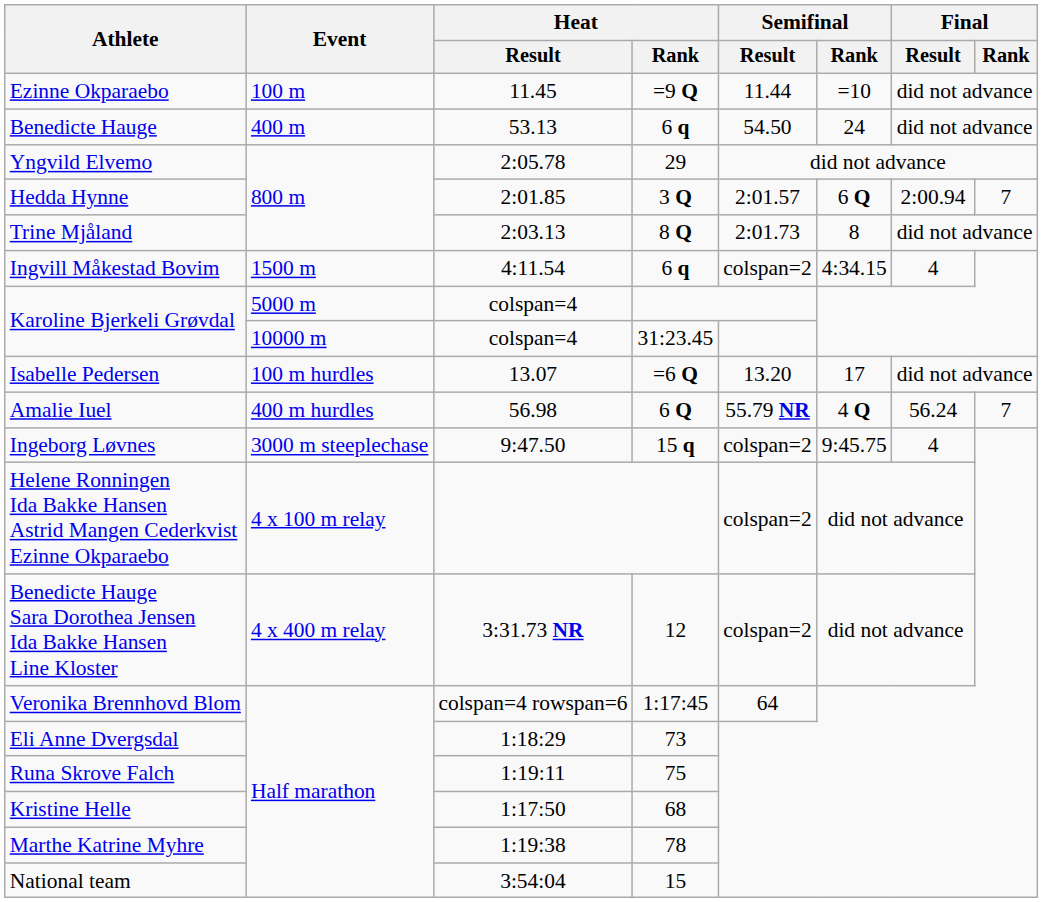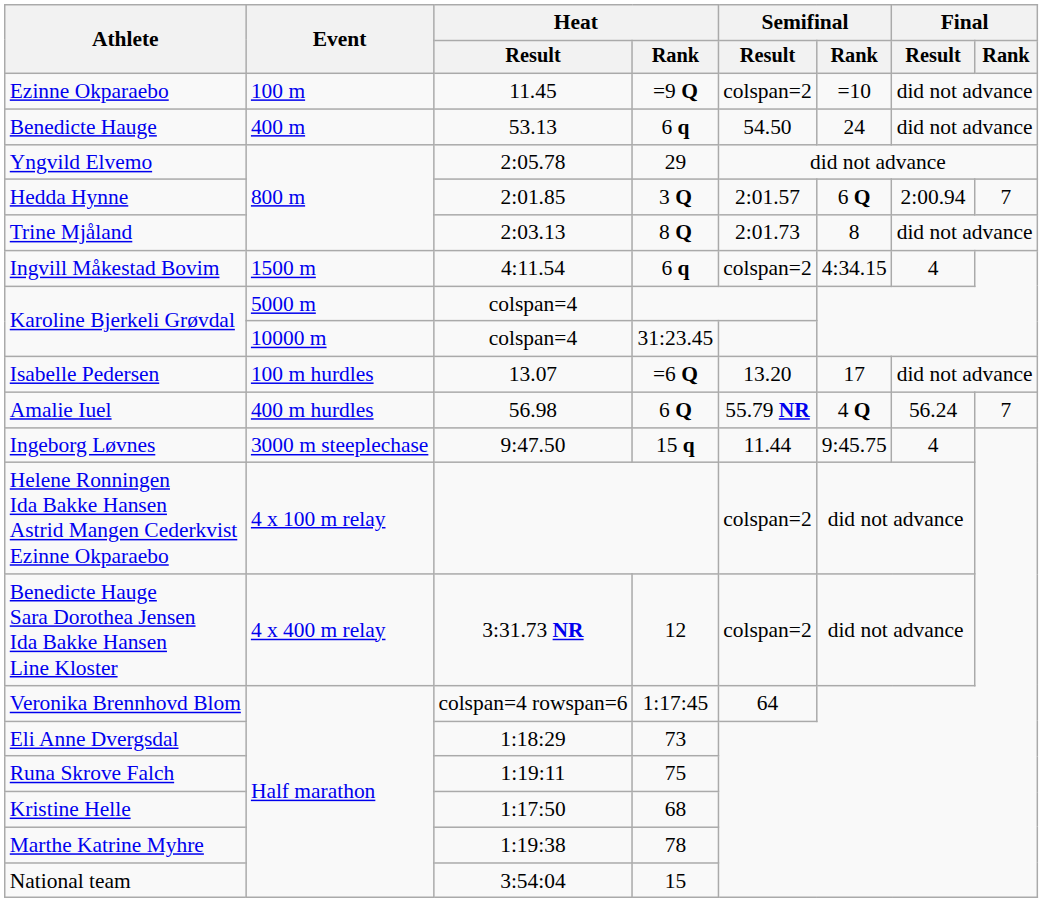(767, 91) 11.44 -> (767, 91) colspan=2
(767, 445) colspan=2 -> (767, 445) 11.44
